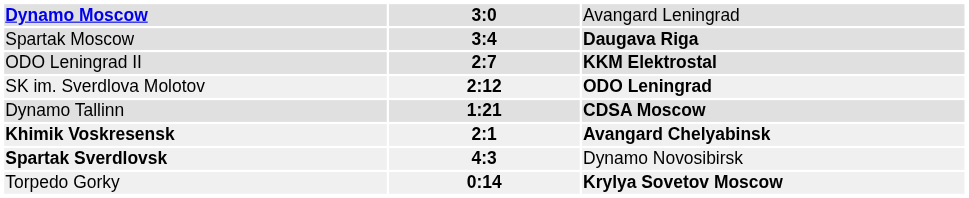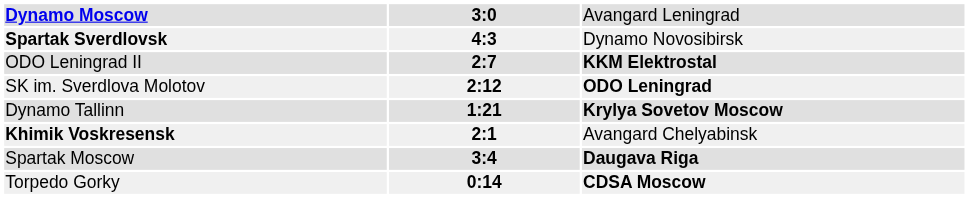rows swapped: (86, 158) <-> (70, 39)
(644, 110) CDSA Moscow -> (683, 110) Krylya Sovetov Moscow
(677, 134) bold -> (670, 134) normal
(683, 182) Krylya Sovetov Moscow -> (644, 182) CDSA Moscow
